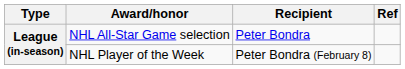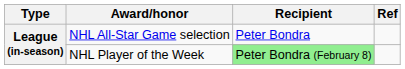(303, 54) no background -> (303, 54) lightgreen background
